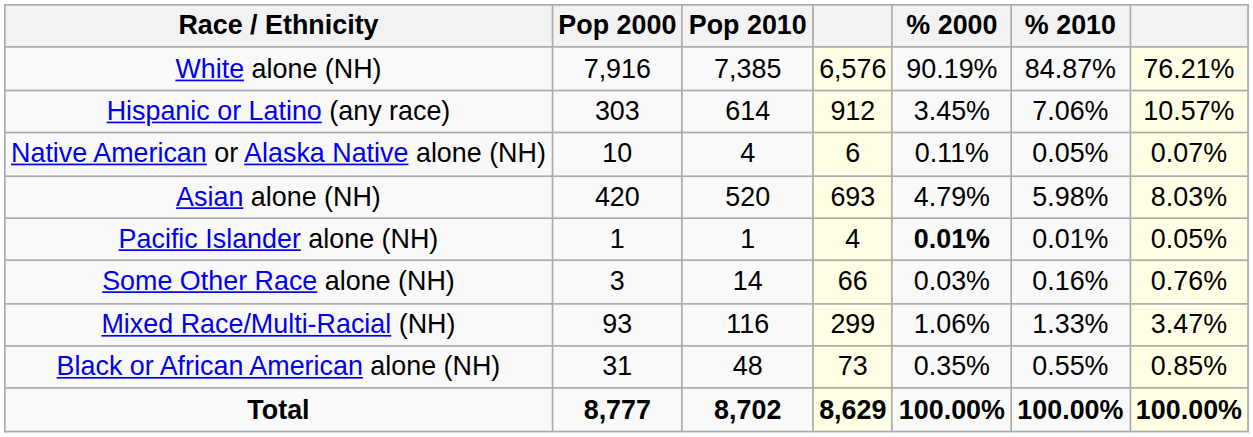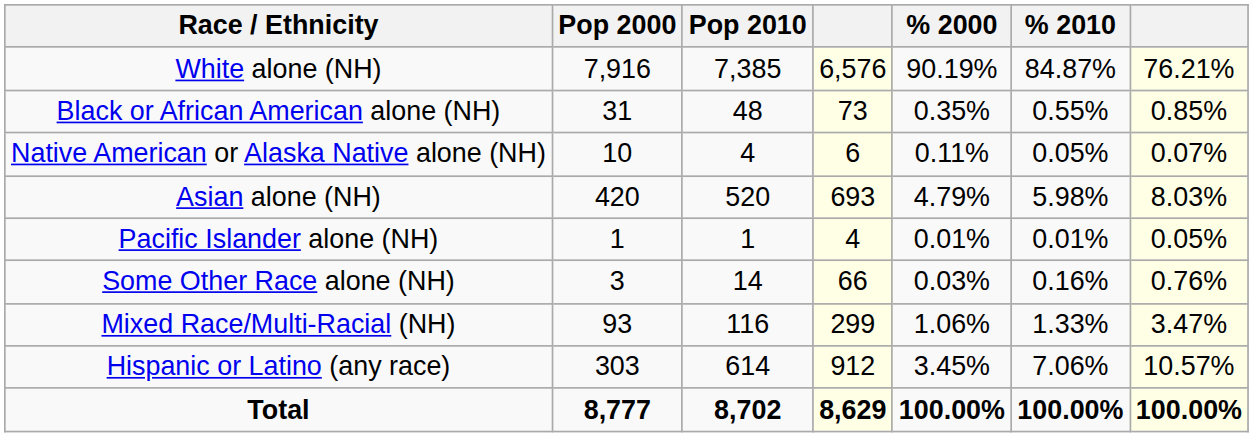rows swapped: (278, 366) <-> (278, 111)
(952, 238) bold -> (952, 238) normal
